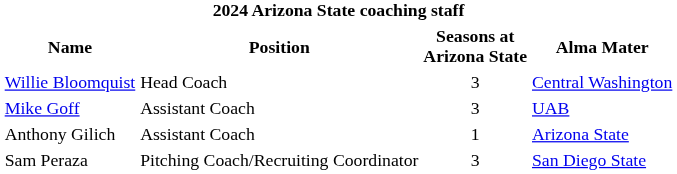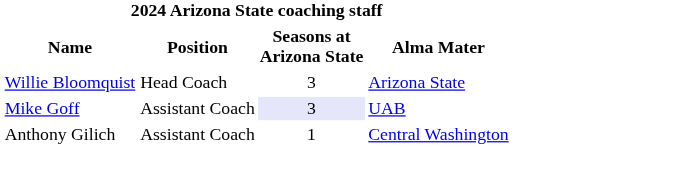(602, 82) Central Washington -> (417, 82) Arizona State
(475, 108) no background -> (312, 108) lavender background
(580, 134) Arizona State -> (438, 134) Central Washington
- row: (46, 160)
